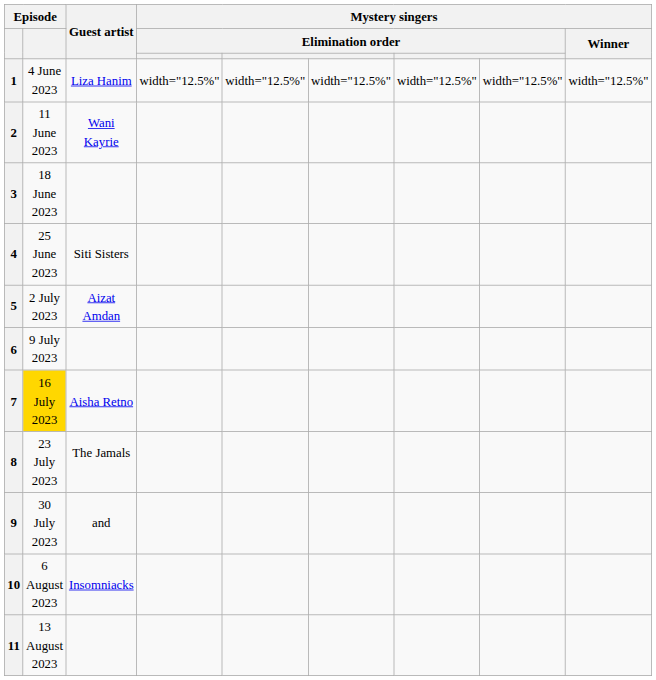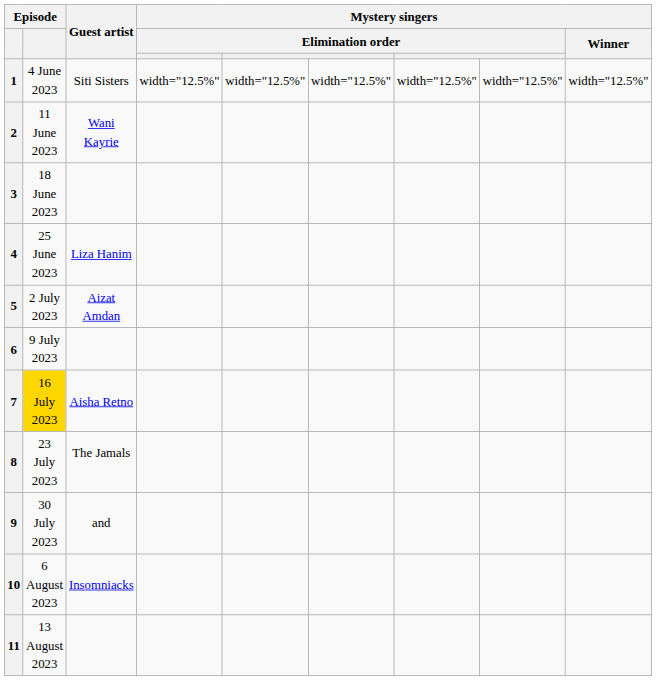(101, 80) Liza Hanim -> (101, 80) Siti Sisters
(101, 254) Siti Sisters -> (101, 254) Liza Hanim
